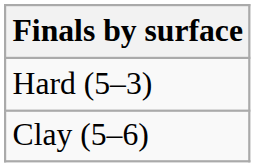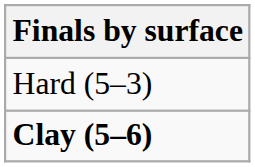(81, 135) normal -> (82, 135) bold
